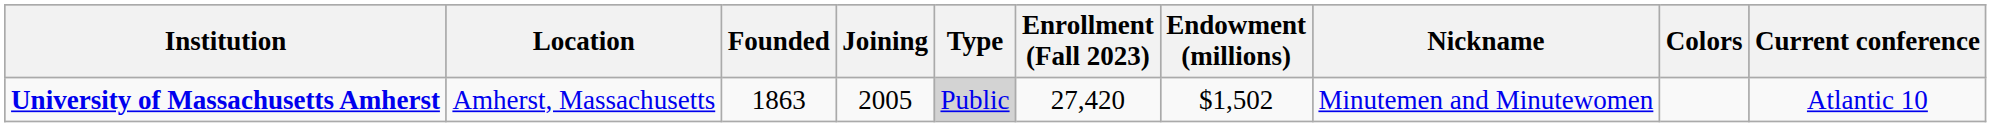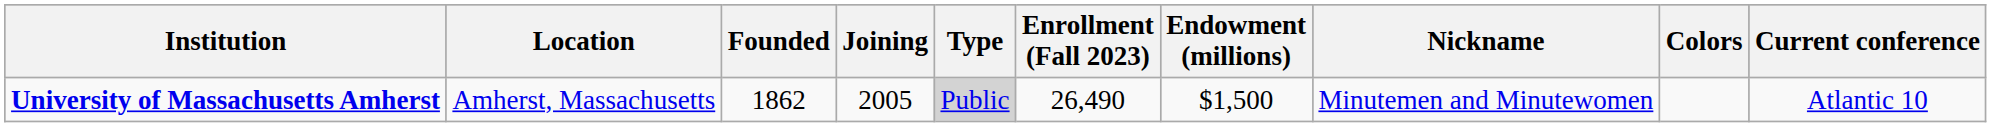(779, 99) 1863 -> (779, 99) 1862
(1088, 99) 27,420 -> (1088, 99) 26,490
(1236, 99) $1,502 -> (1236, 99) $1,500
